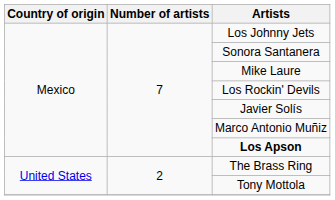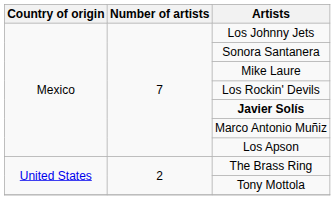(271, 109) normal -> (271, 109) bold
(271, 147) bold -> (271, 147) normal
